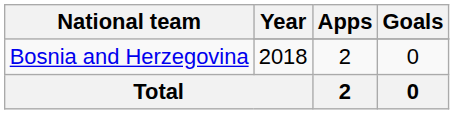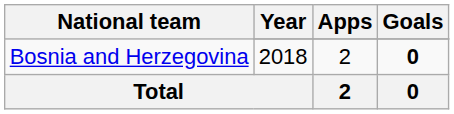(413, 56) normal -> (413, 56) bold
